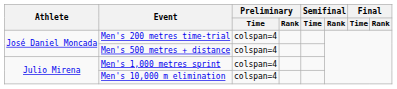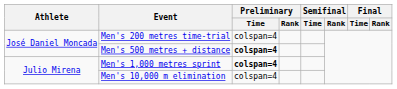(256, 50) normal -> (256, 50) bold
(256, 63) normal -> (256, 63) bold
